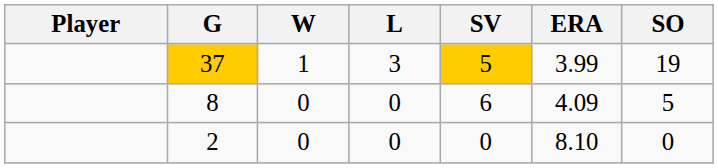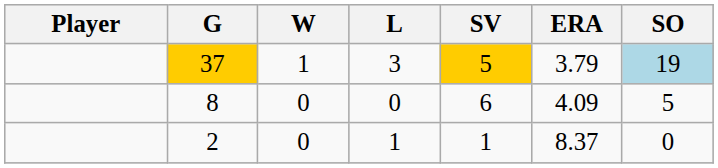(577, 63) 3.99 -> (577, 63) 3.79
(668, 63) no background -> (668, 63) lightblue background
(395, 142) 0 -> (395, 142) 1
(486, 142) 0 -> (486, 142) 1
(577, 142) 8.10 -> (577, 142) 8.37
